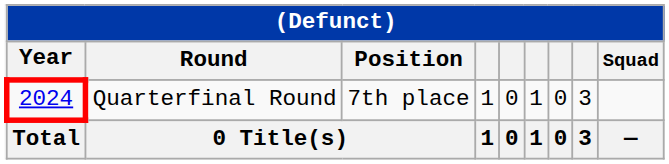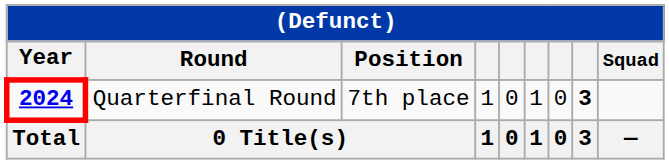(46, 100) normal -> (46, 100) bold
(585, 100) normal -> (585, 100) bold
